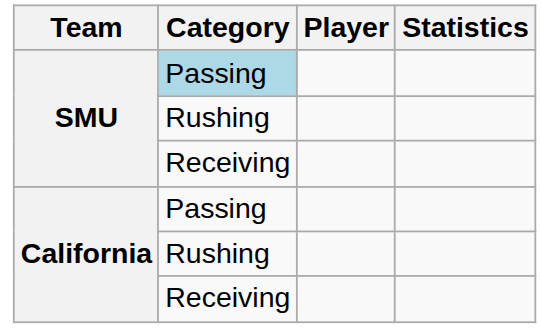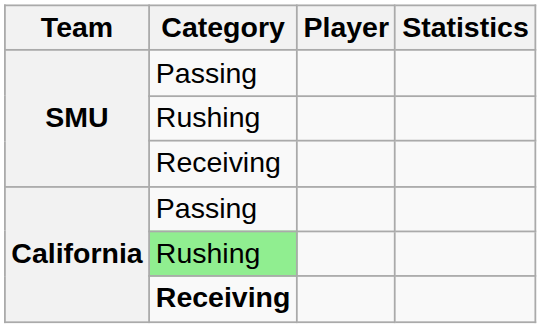(216, 72) lightblue background -> (206, 72) no background
(218, 253) no background -> (208, 253) lightgreen background
(228, 298) normal -> (223, 298) bold
